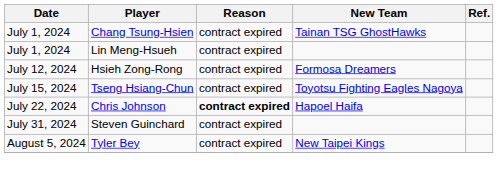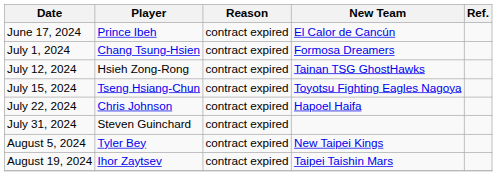+ row: (127, 32)
(361, 32) Tainan TSG GhostHawks -> (344, 50) Formosa Dreamers
- row: (134, 50)
(346, 69) Formosa Dreamers -> (359, 69) Tainan TSG GhostHawks
(244, 106) bold -> (247, 106) normal
+ row: (130, 161)
